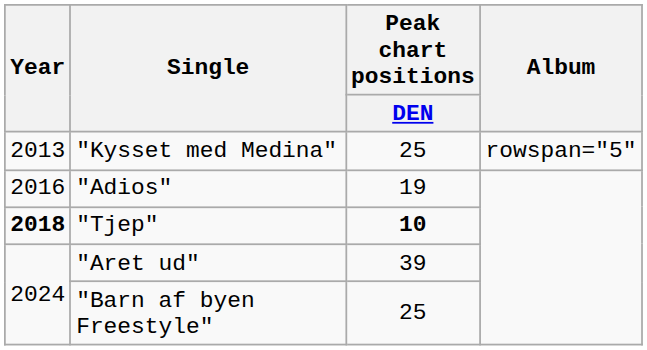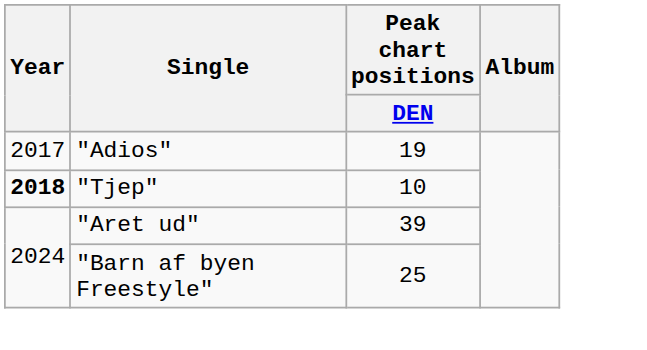- row: (207, 151)
(38, 188) 2016 -> (38, 151) 2017
(413, 225) bold -> (413, 188) normal
